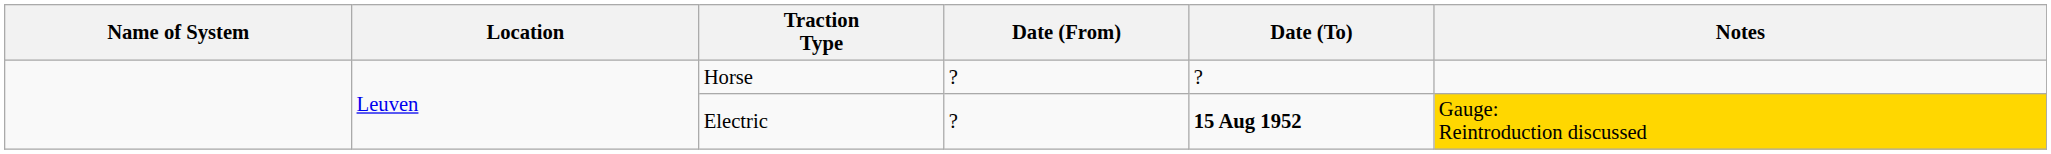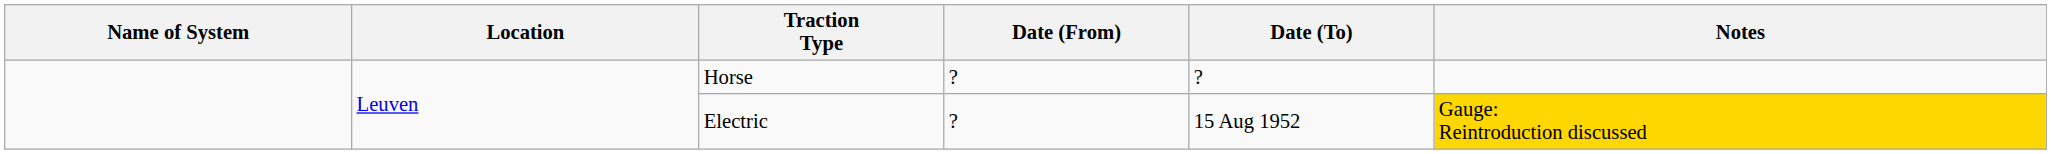(1248, 121) bold -> (1247, 121) normal
